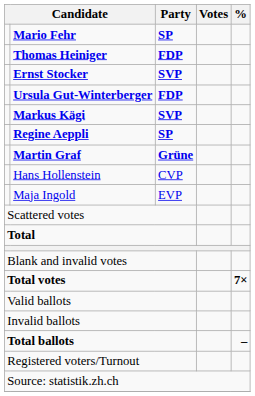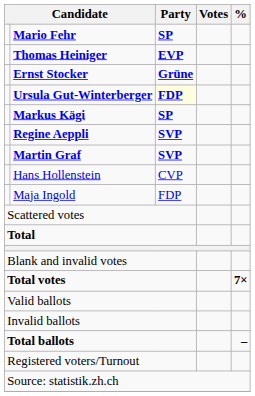(170, 54) FDP -> (171, 54) EVP
(170, 74) SVP -> (176, 74) Grüne
(170, 94) no background -> (170, 94) lightyellow background
(170, 114) SVP -> (165, 114) SP
(165, 134) SP -> (170, 134) SVP
(176, 154) Grüne -> (170, 154) SVP
(170, 194) EVP -> (170, 194) FDP
